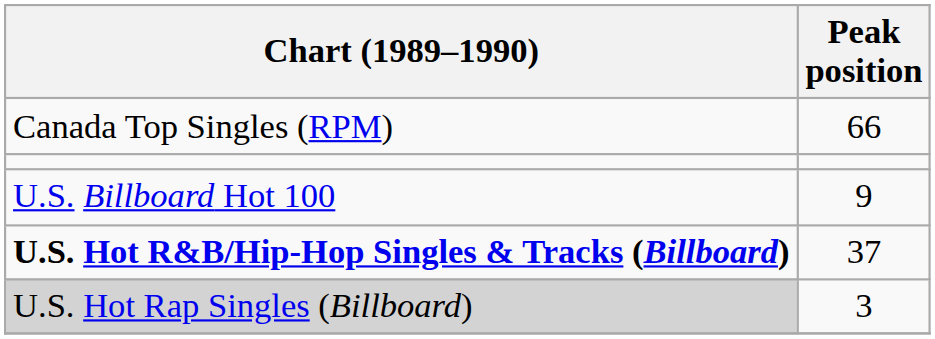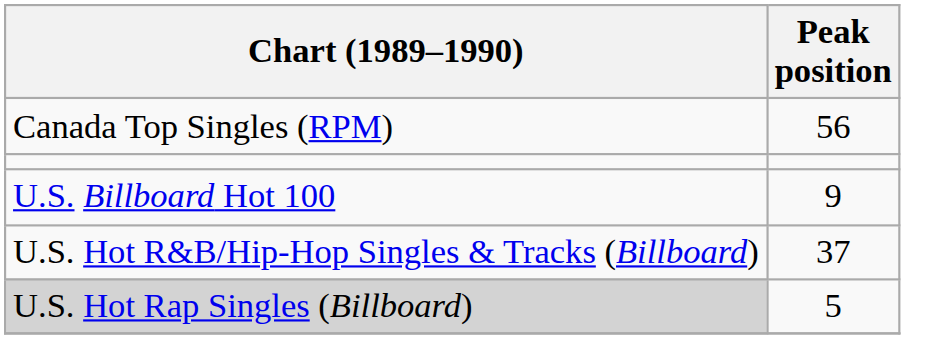(864, 125) 66 -> (833, 125) 56
(401, 251) bold -> (386, 251) normal
(864, 305) 3 -> (833, 305) 5
